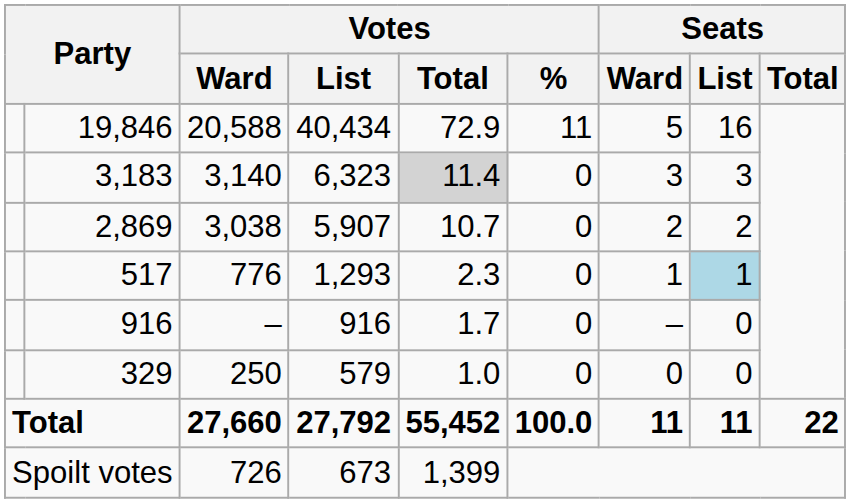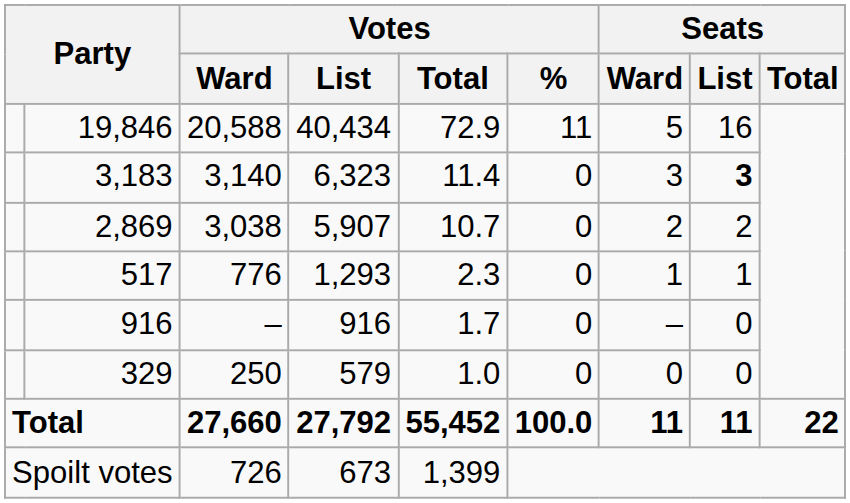(471, 176) lightgrey background -> (471, 176) no background
(744, 176) normal -> (744, 176) bold
(744, 275) lightblue background -> (744, 275) no background
